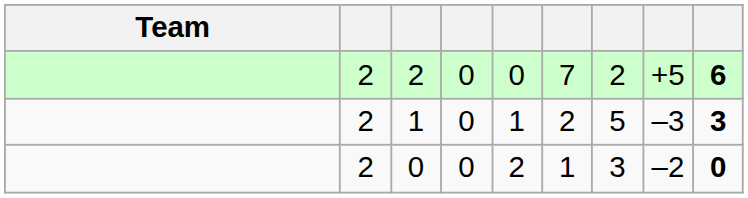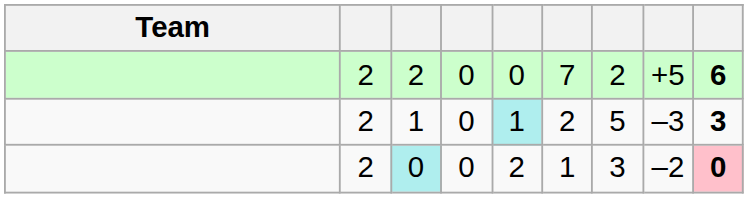(517, 121) no background -> (517, 121) paleturquoise background
(416, 167) no background -> (416, 167) paleturquoise background
(718, 167) no background -> (718, 167) pink background
